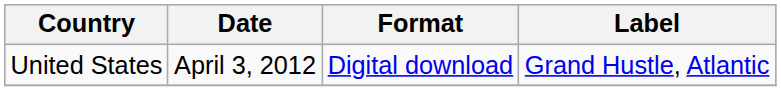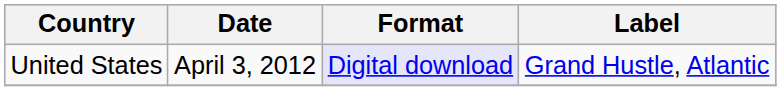(420, 64) no background -> (420, 64) lavender background
